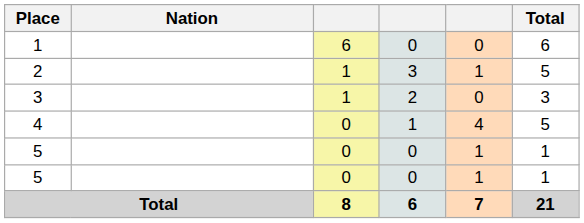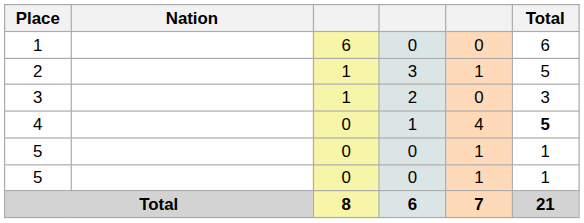(545, 125) normal -> (545, 125) bold
